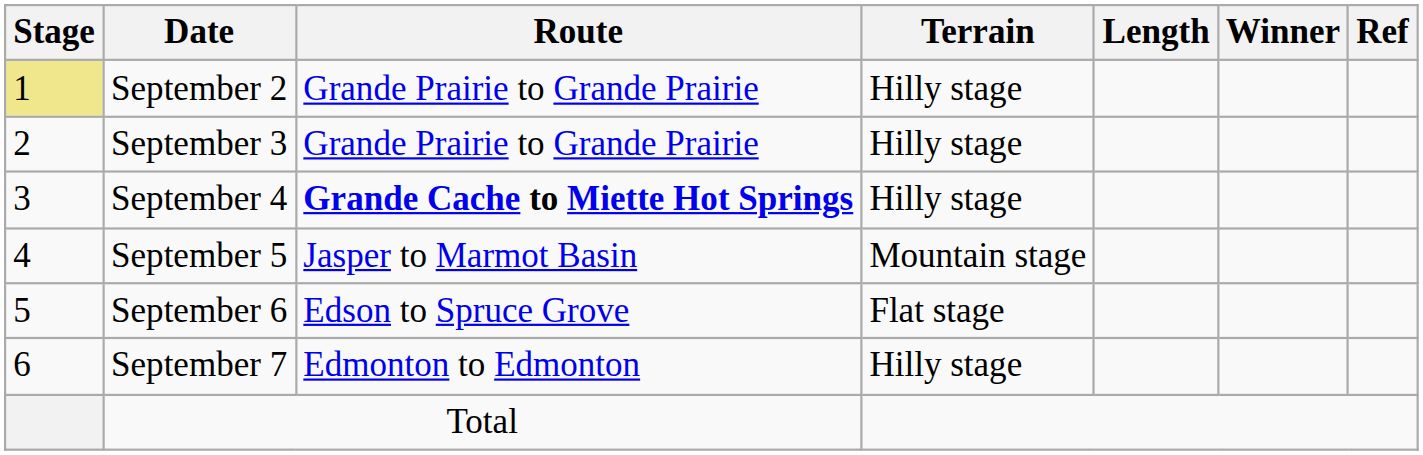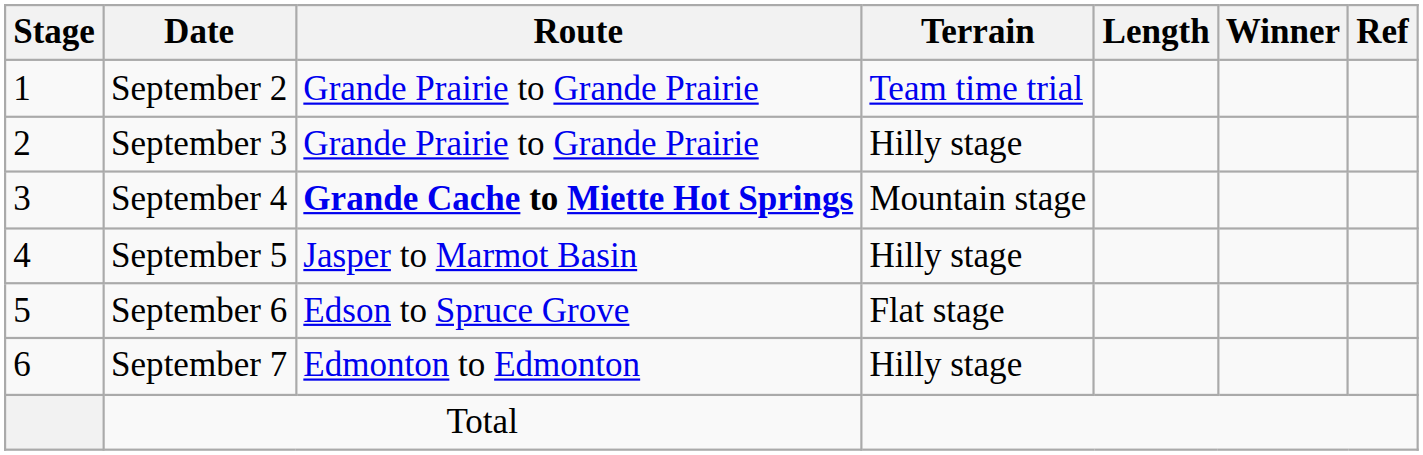(22, 87) khaki background -> (22, 87) no background
(946, 87) Hilly stage -> (976, 87) Team time trial
(946, 198) Hilly stage -> (978, 198) Mountain stage
(978, 254) Mountain stage -> (946, 254) Hilly stage
